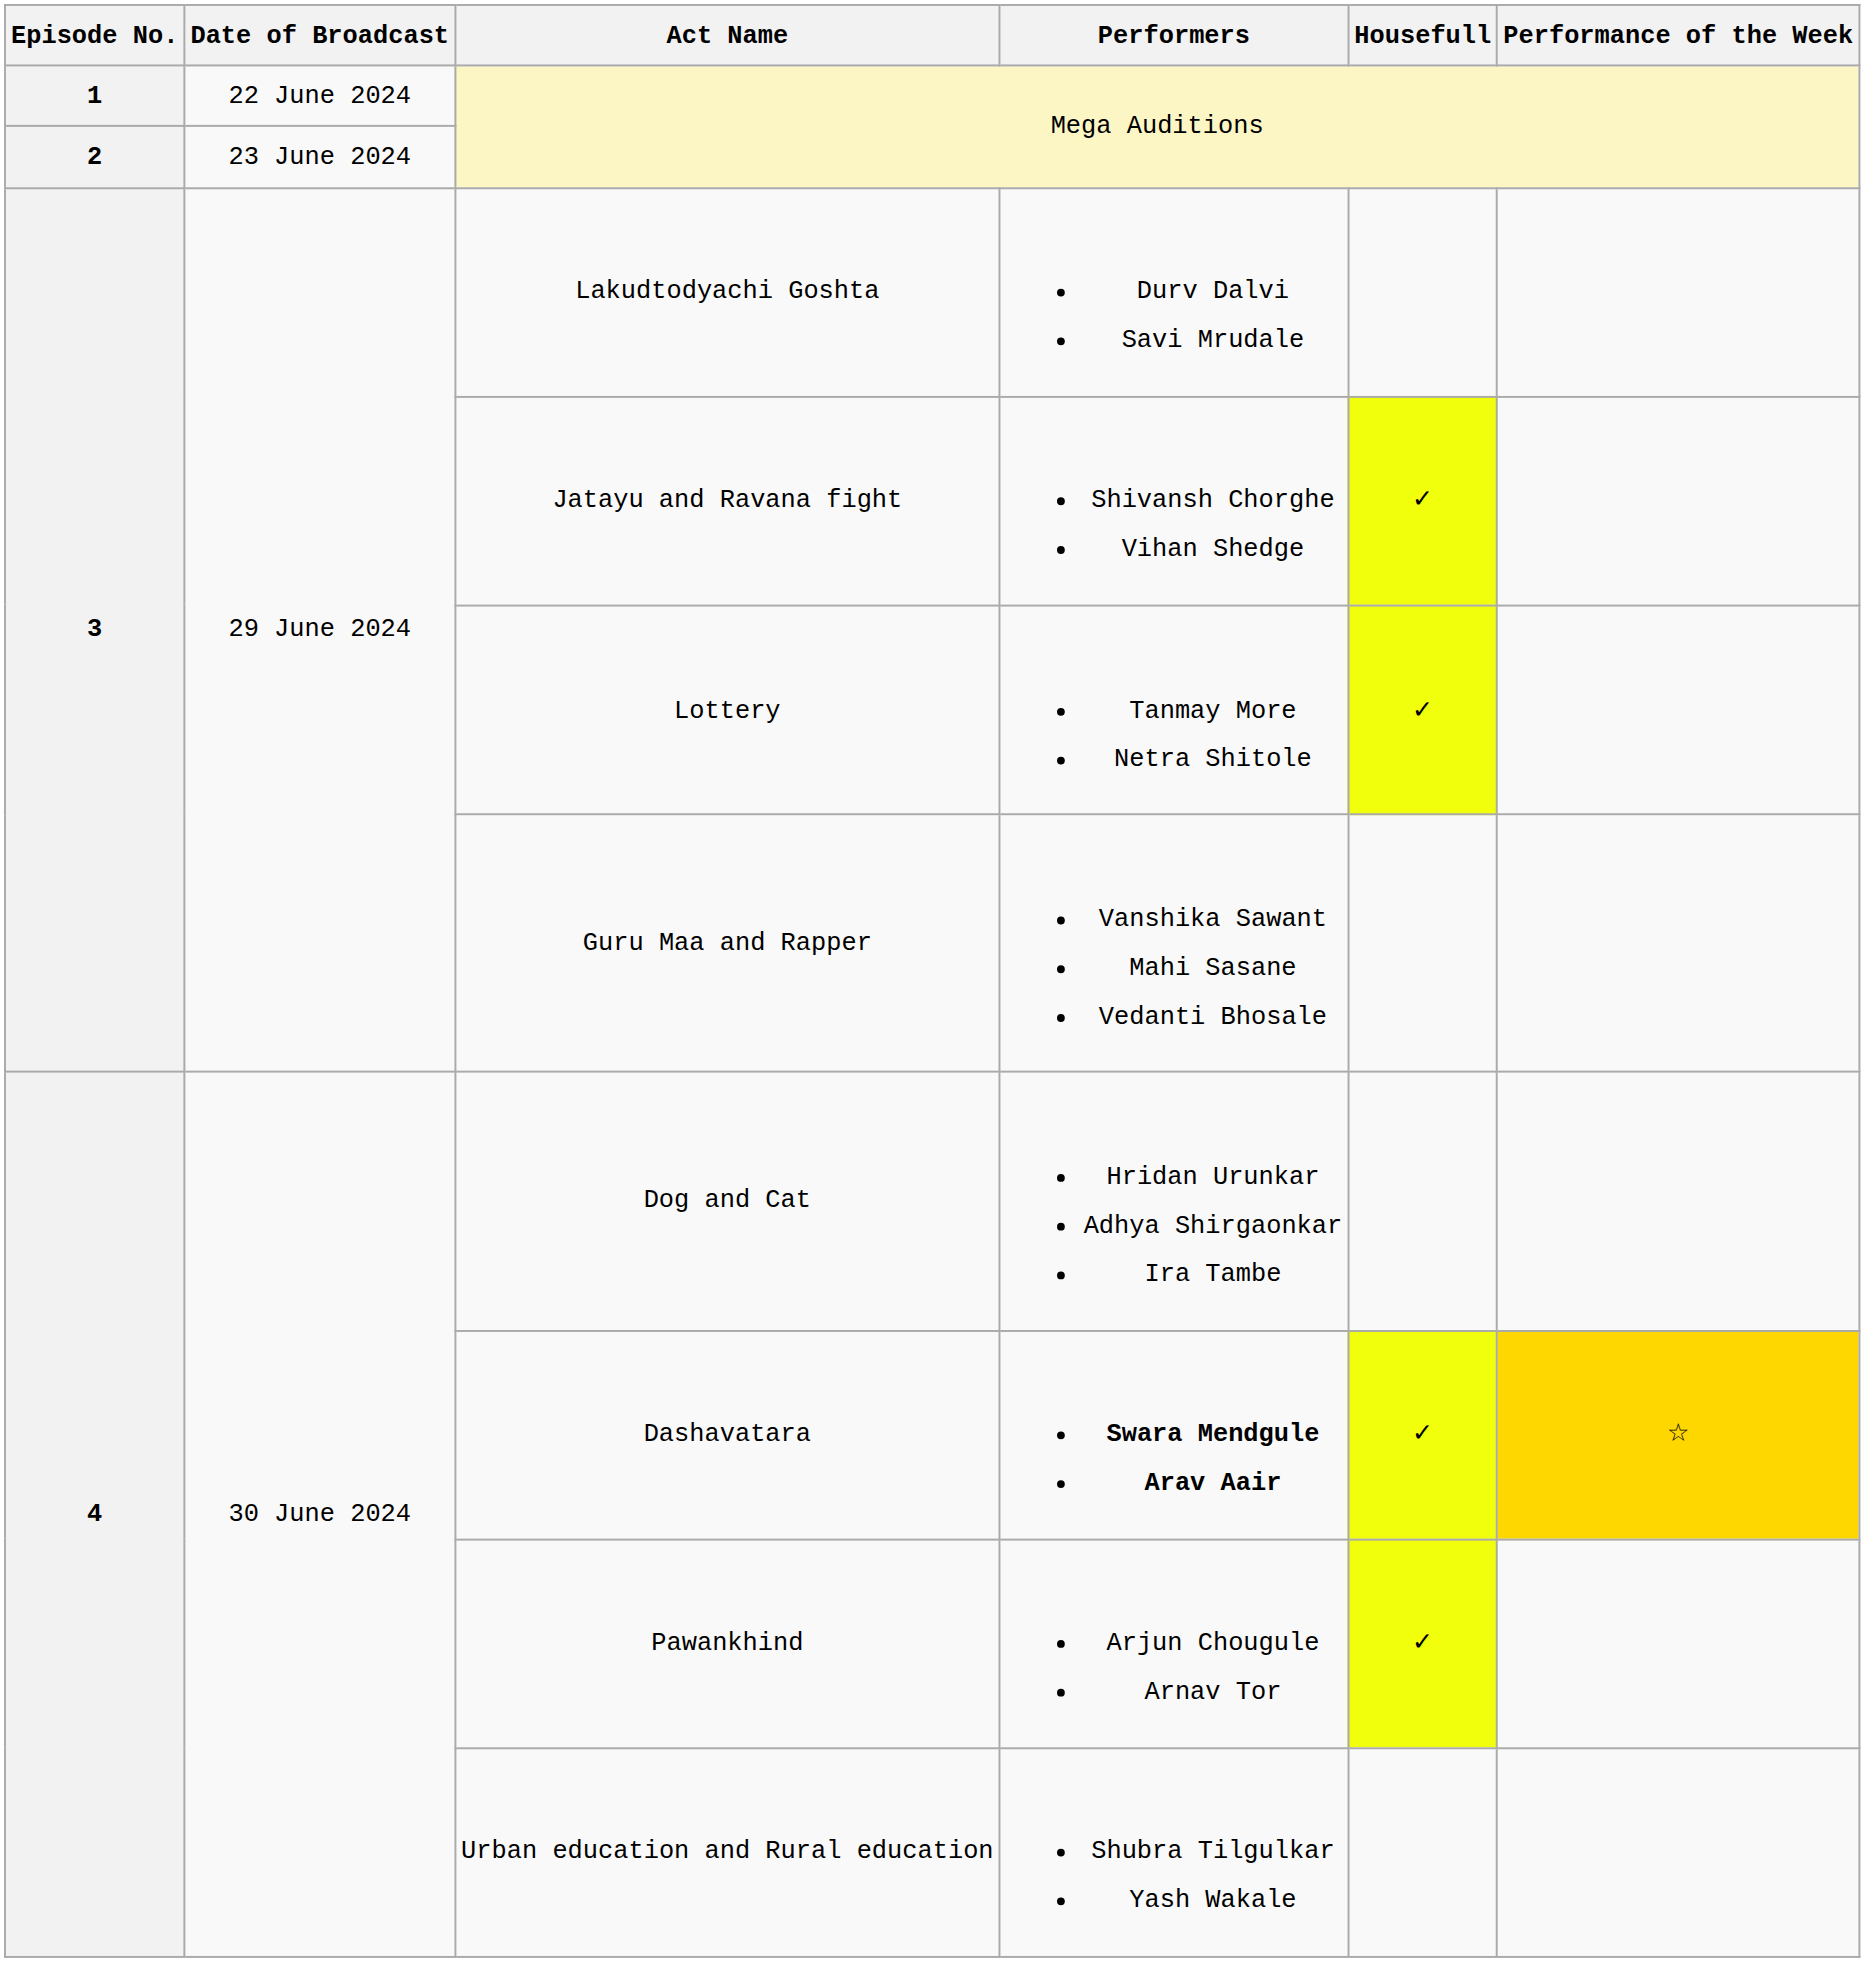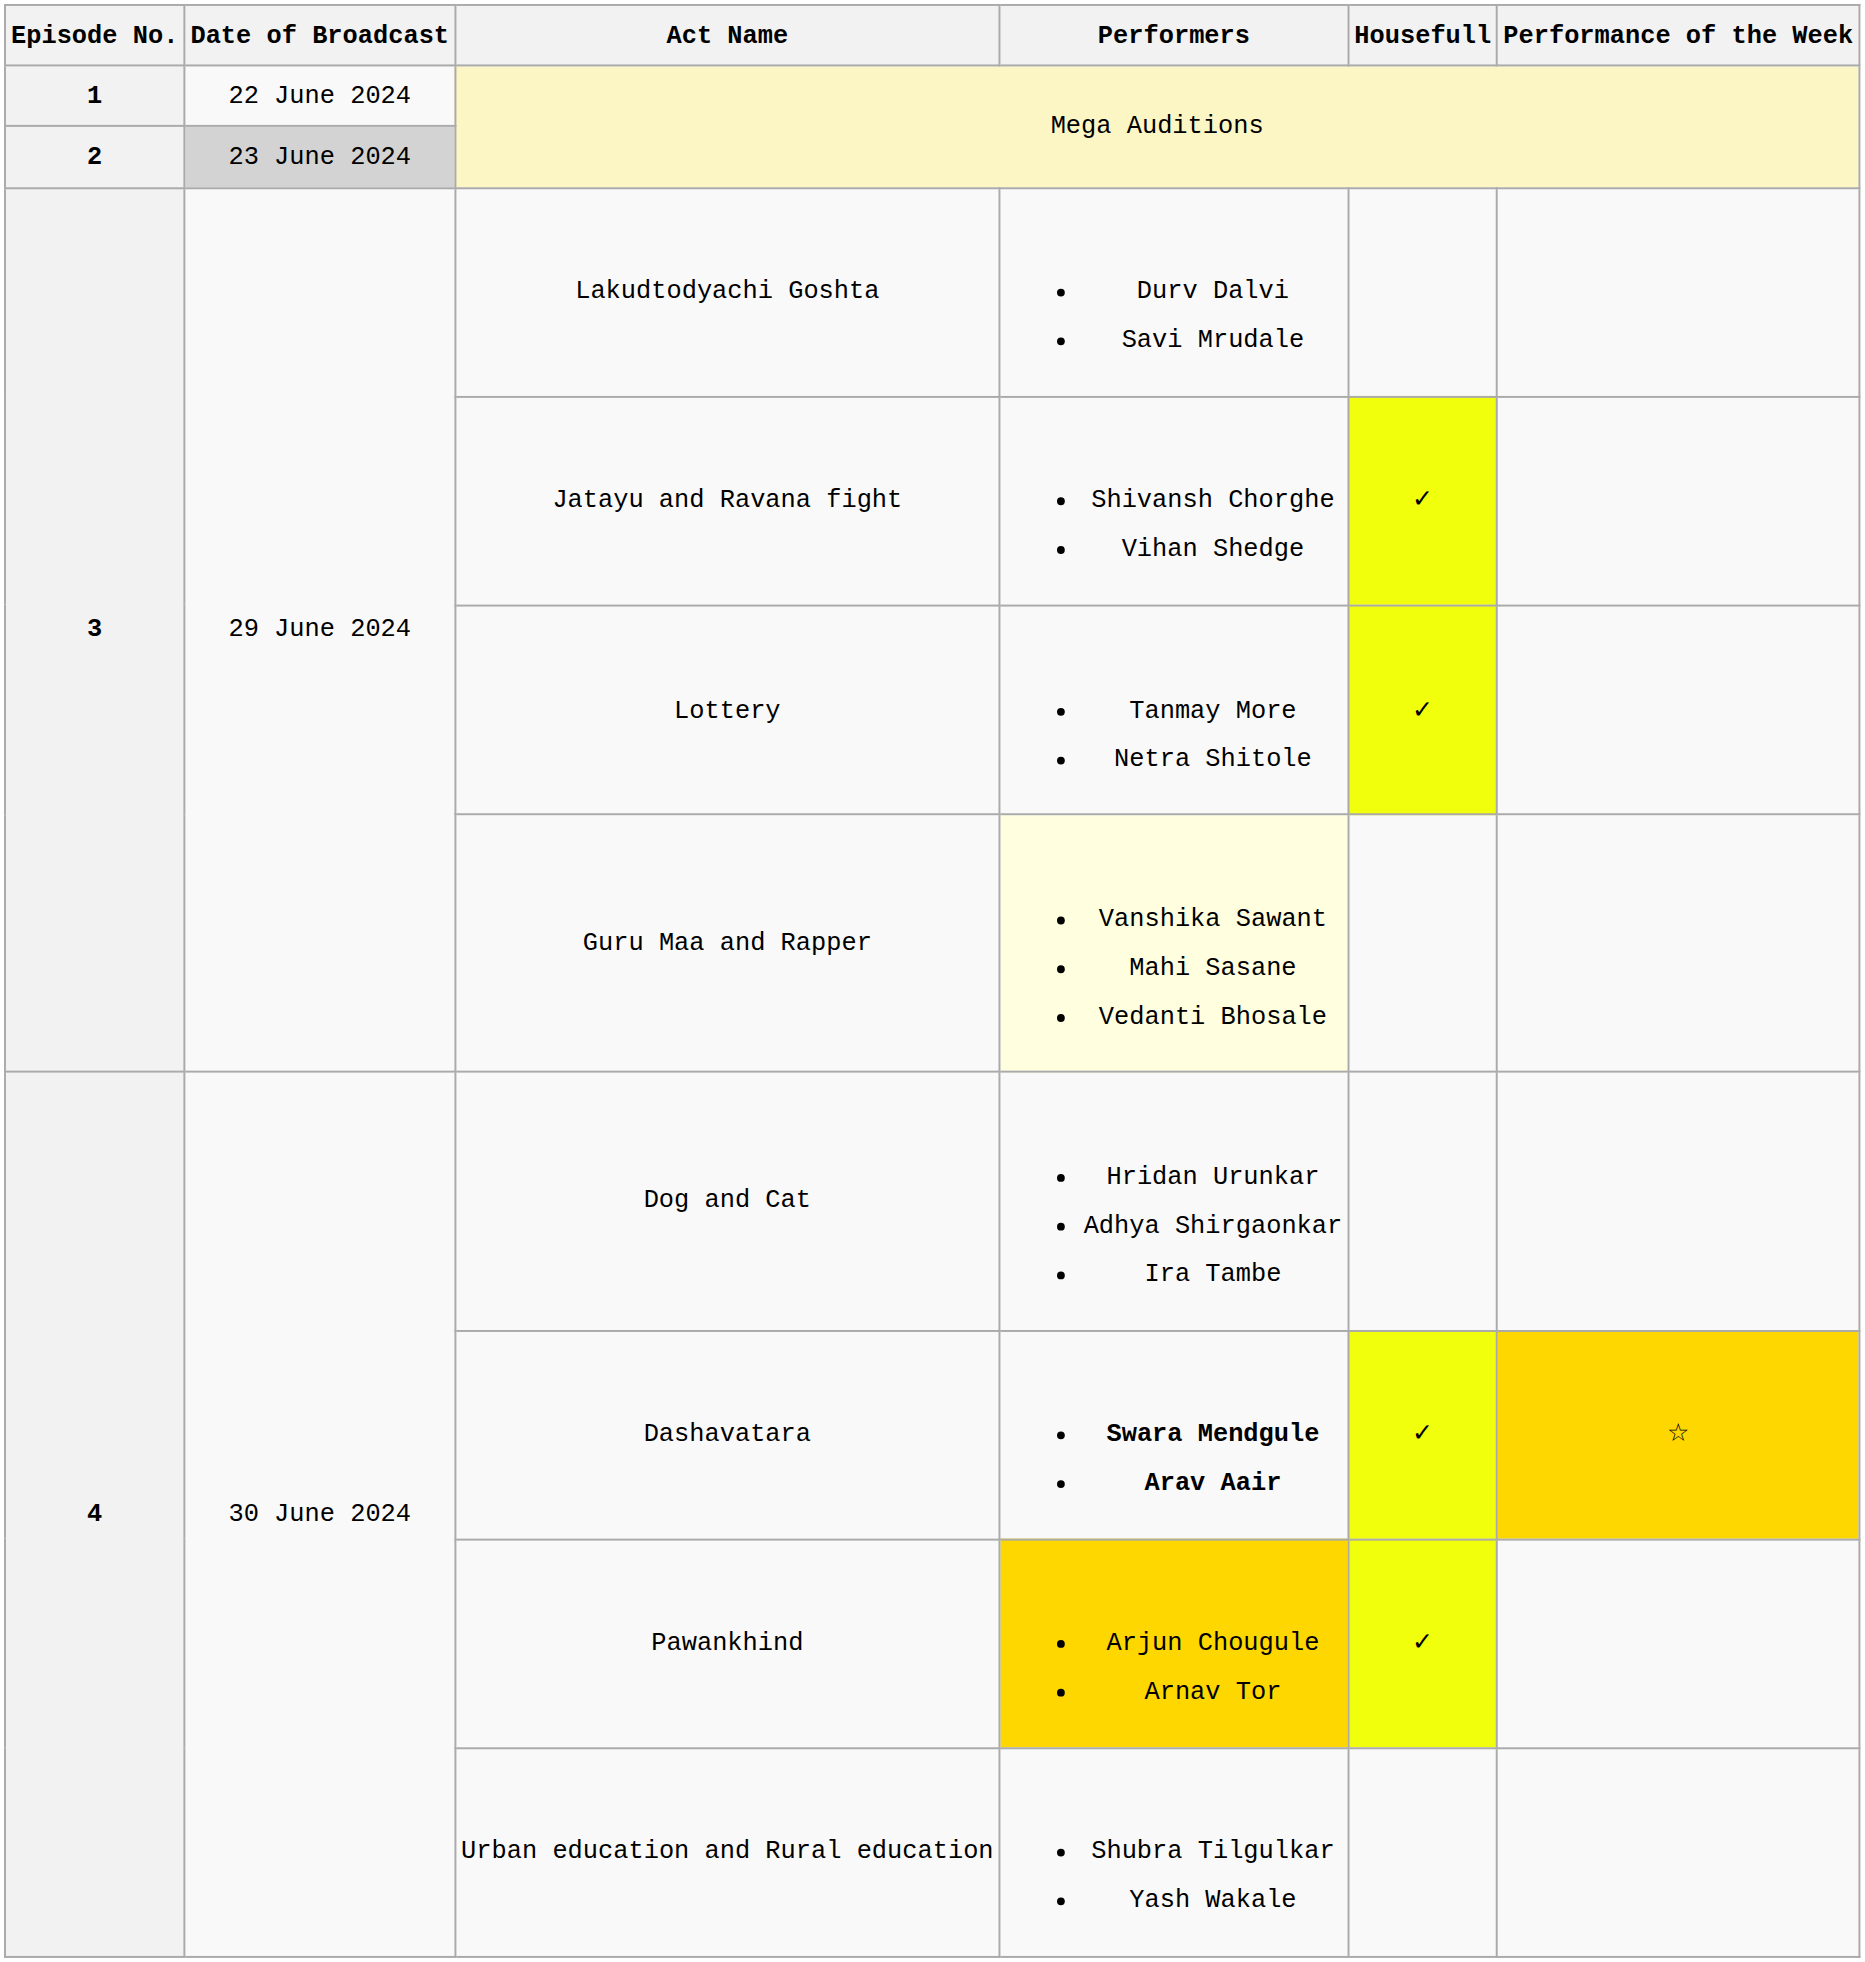(320, 157) no background -> (320, 157) lightgrey background
(1174, 968) no background -> (1174, 968) lightyellow background
(1174, 1668) no background -> (1174, 1668) gold background
